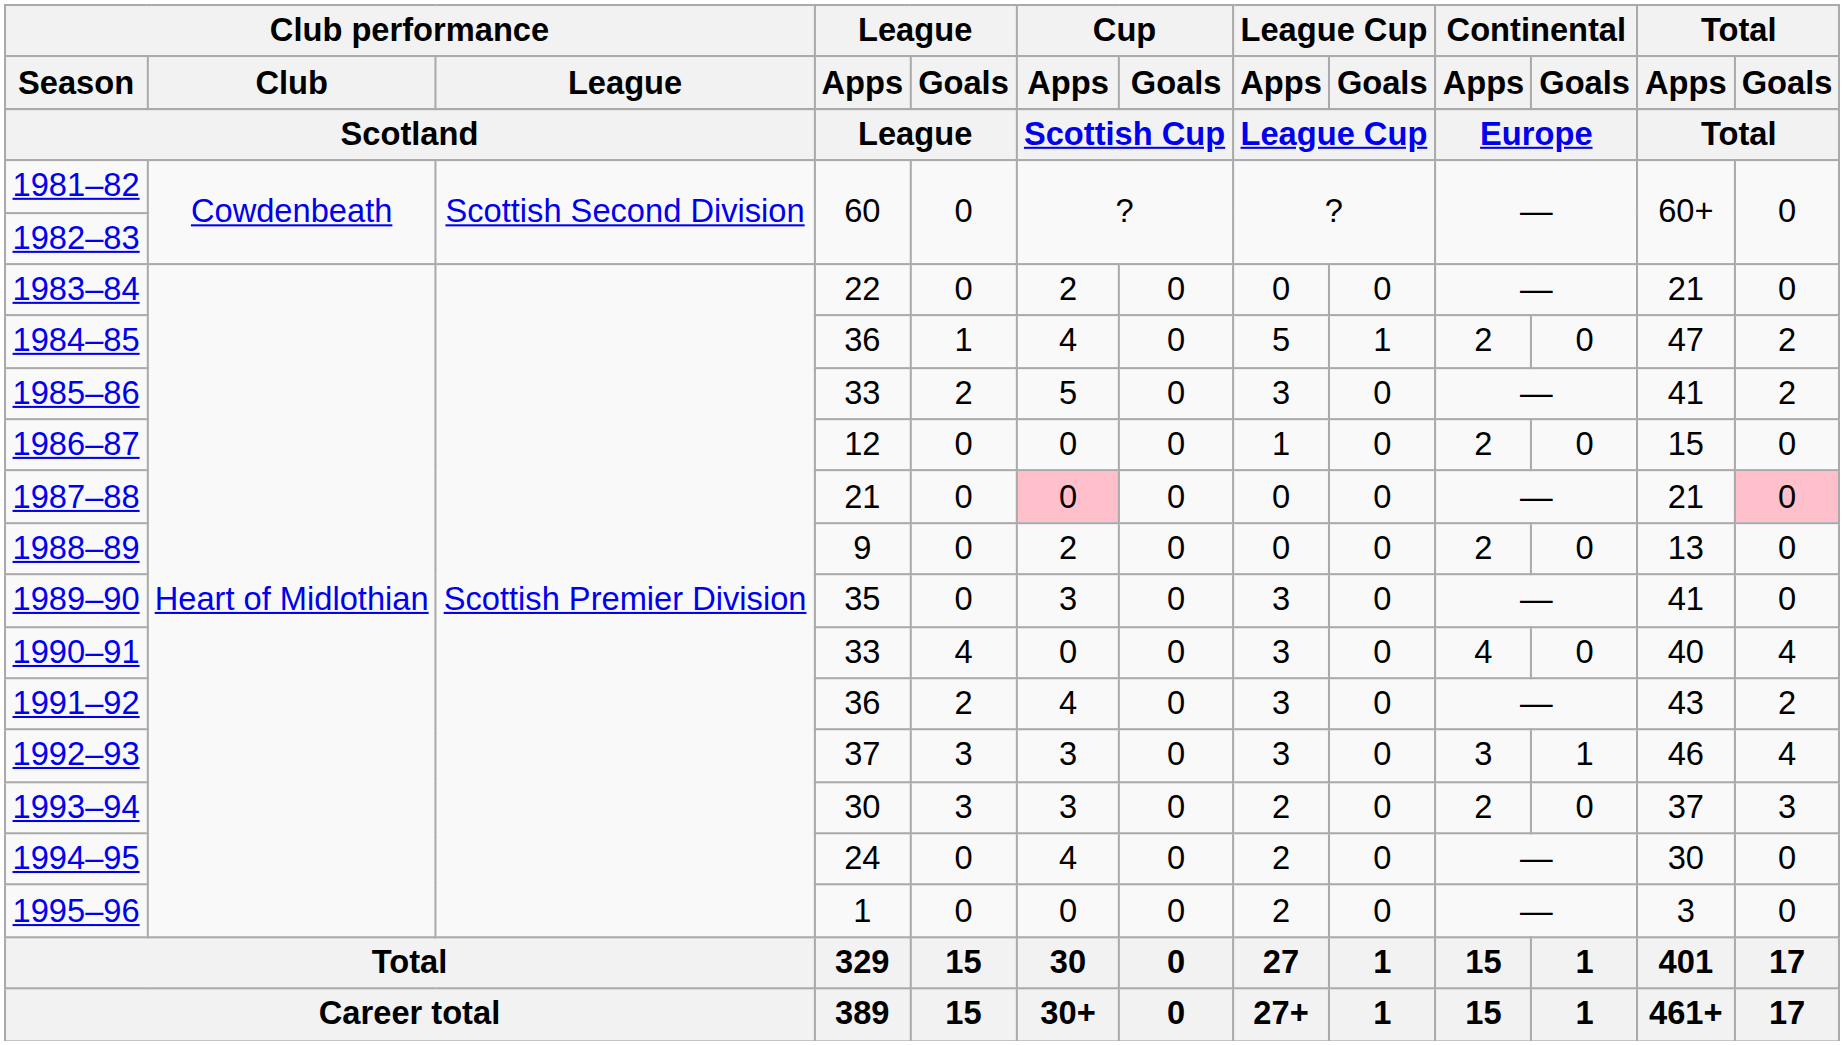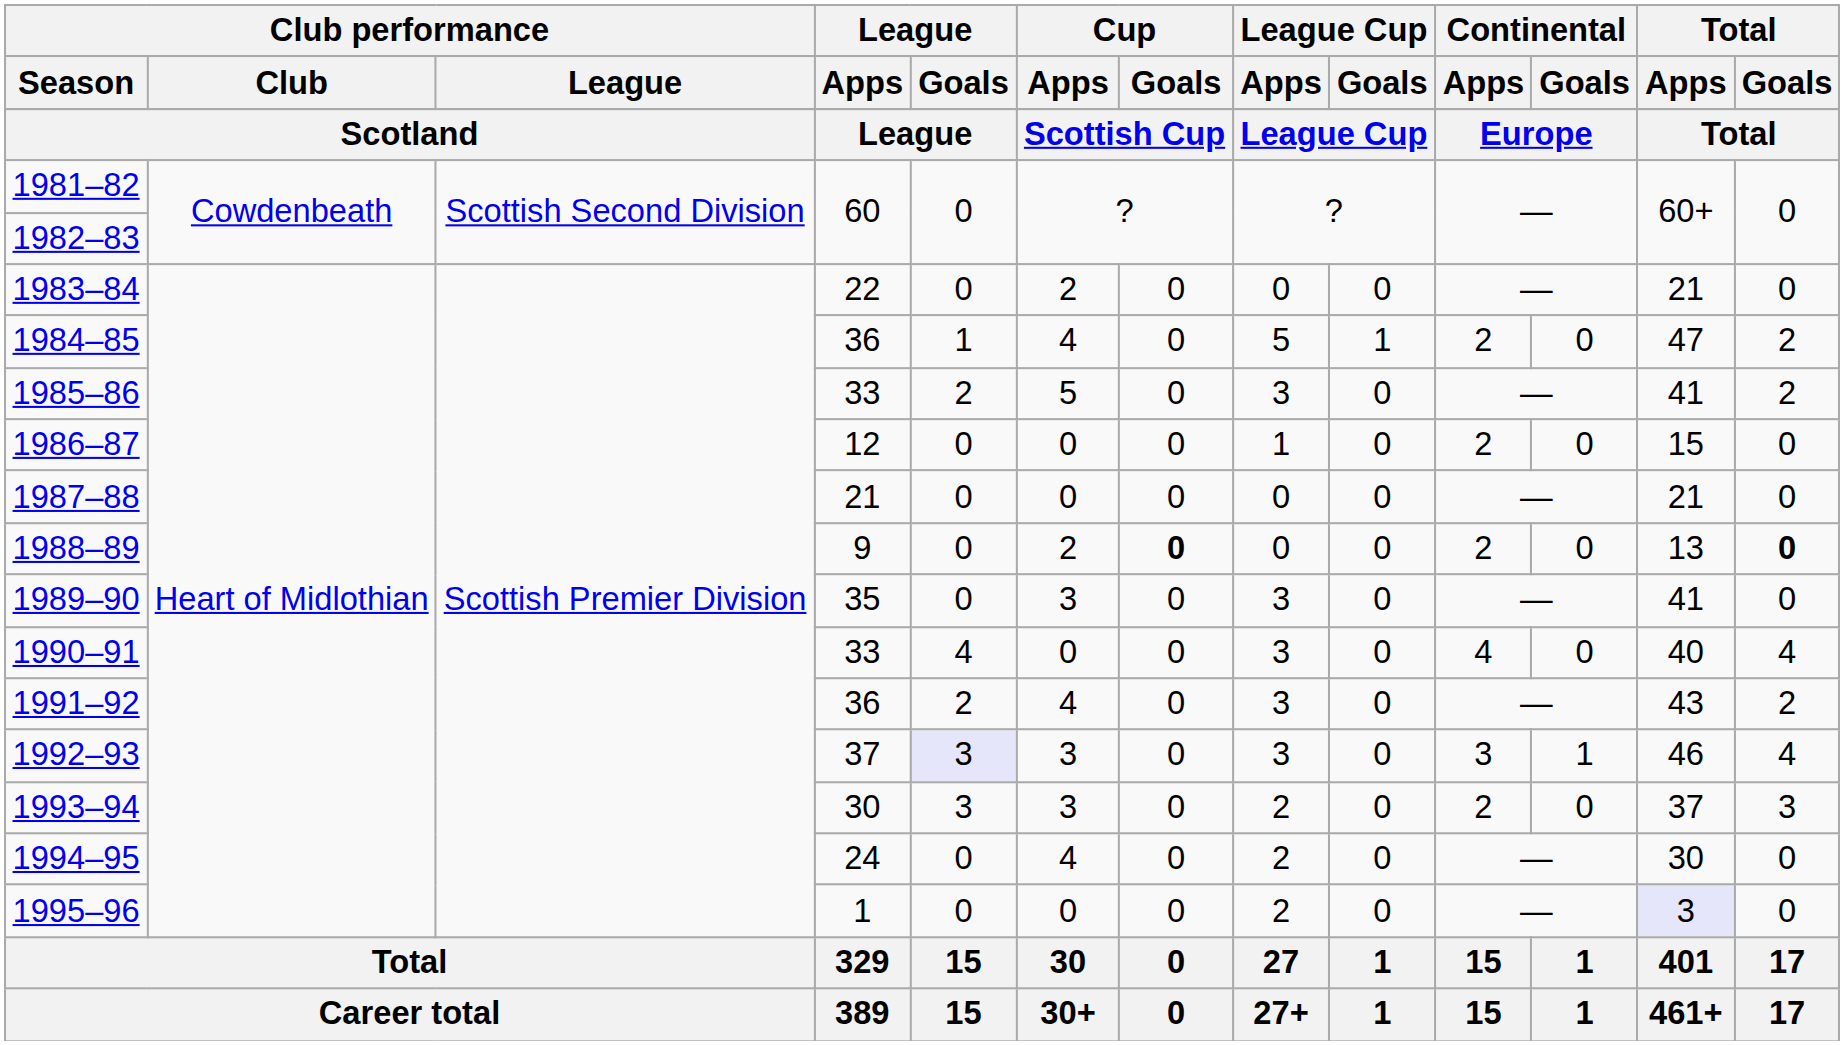(1068, 496) pink background -> (1068, 496) no background
(1787, 496) pink background -> (1787, 496) no background
(1176, 548) normal -> (1176, 548) bold
(1787, 548) normal -> (1787, 548) bold
(964, 755) no background -> (964, 755) lavender background
(1686, 910) no background -> (1686, 910) lavender background
